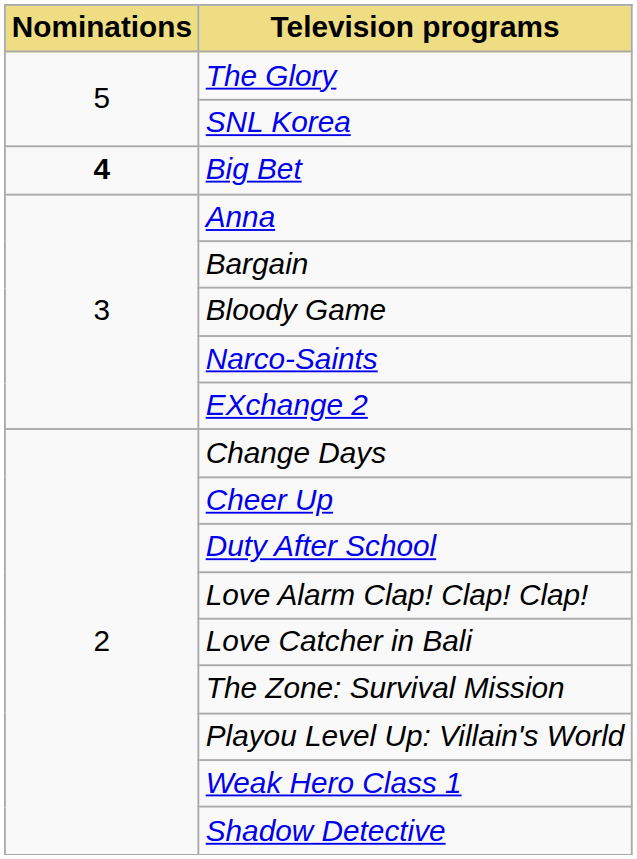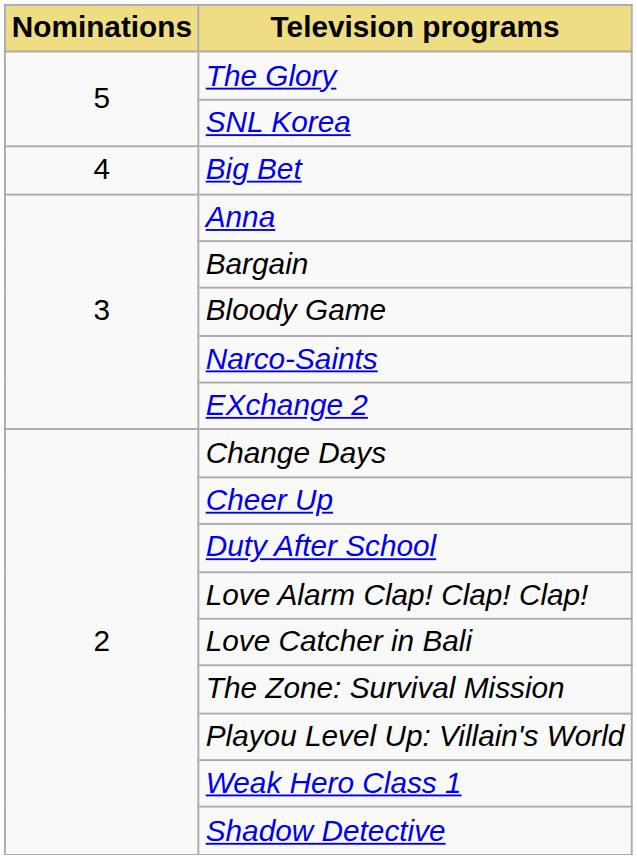(102, 169) bold -> (102, 169) normal
